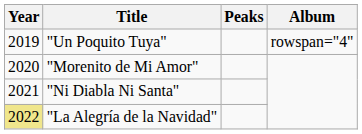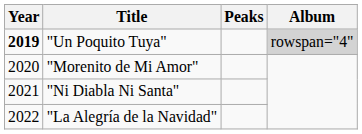(24, 41) normal -> (24, 41) bold
(312, 41) no background -> (312, 41) lightgrey background
(24, 116) khaki background -> (24, 116) no background
